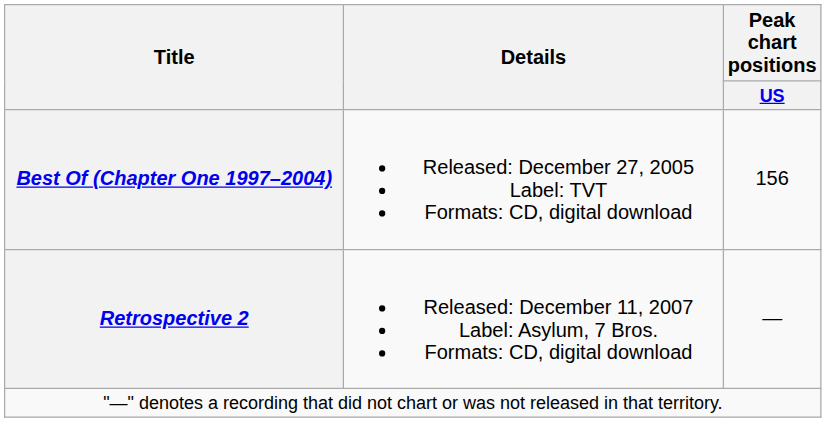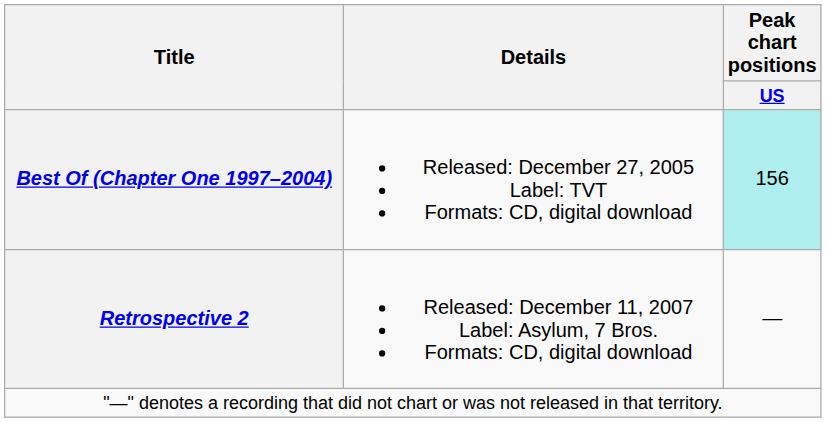(772, 179) no background -> (772, 179) paleturquoise background
